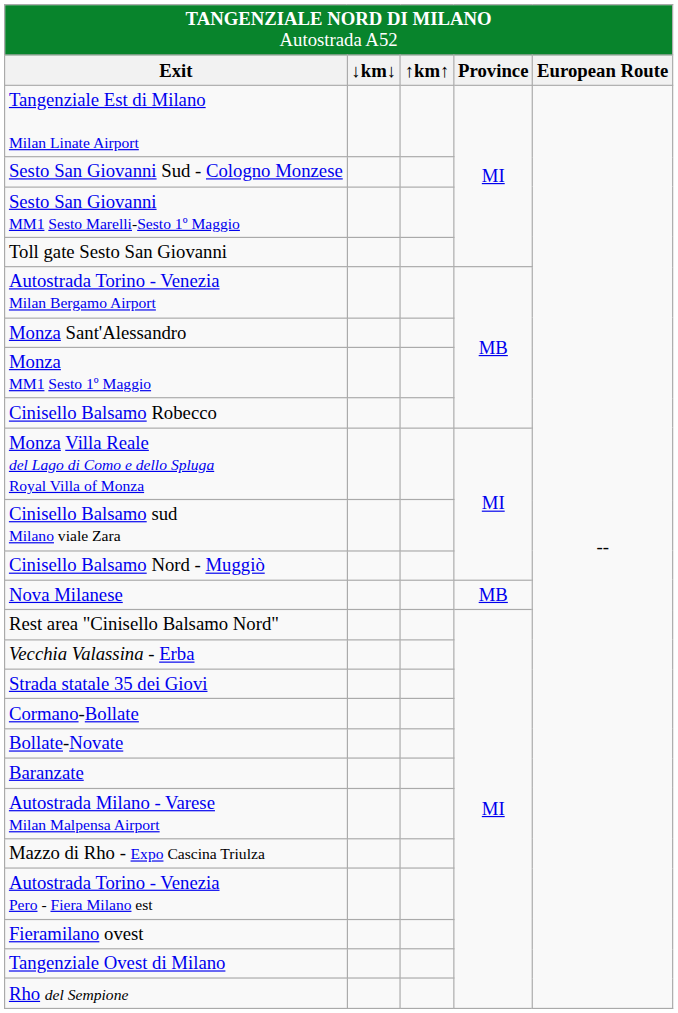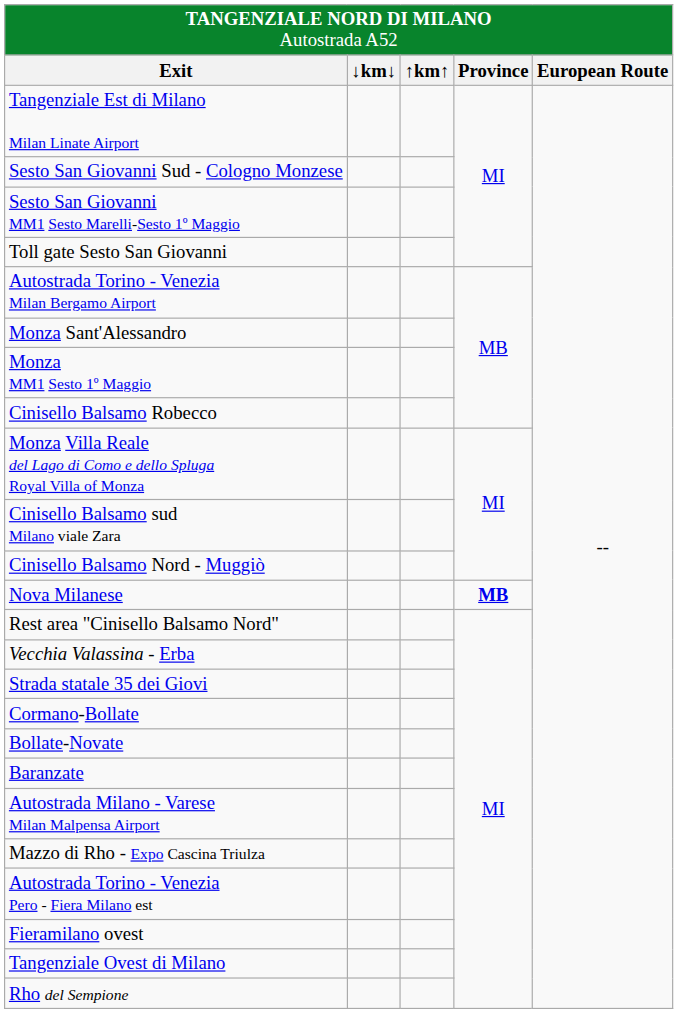(493, 594) normal -> (493, 594) bold
